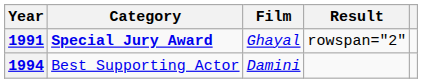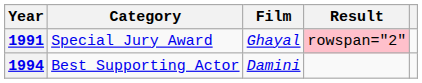(132, 41) bold -> (132, 41) normal
(357, 41) no background -> (357, 41) pink background
